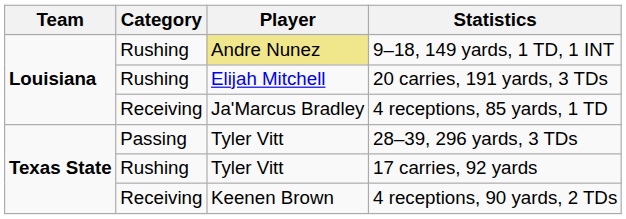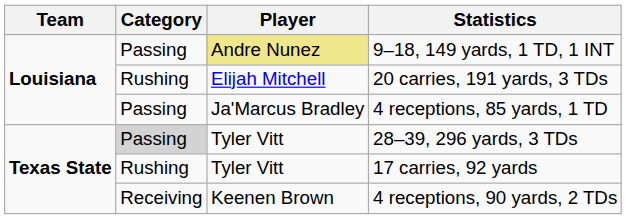(155, 49) Rushing -> (153, 49) Passing
(161, 109) Receiving -> (153, 109) Passing
(153, 138) no background -> (153, 138) lightgrey background
